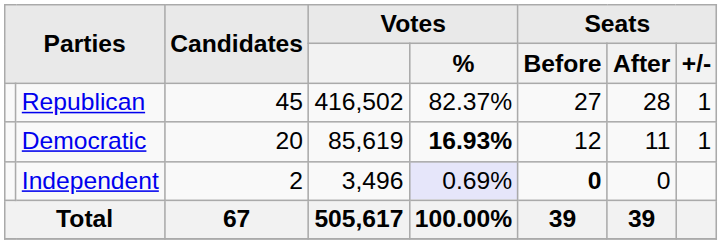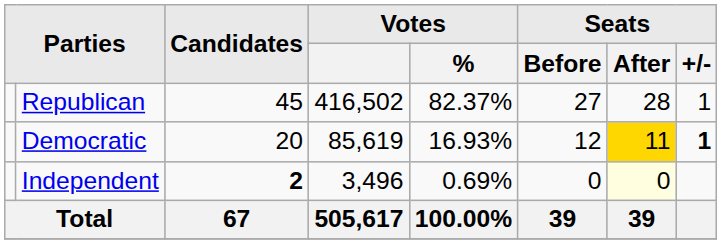(470, 141) bold -> (470, 141) normal
(658, 141) no background -> (658, 141) gold background
(704, 141) normal -> (704, 141) bold
(296, 180) normal -> (296, 180) bold
(477, 180) lavender background -> (477, 180) no background
(595, 180) bold -> (595, 180) normal
(664, 180) no background -> (664, 180) lightyellow background
